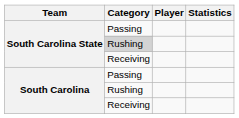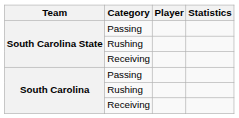(125, 43) lightgrey background -> (125, 43) no background
